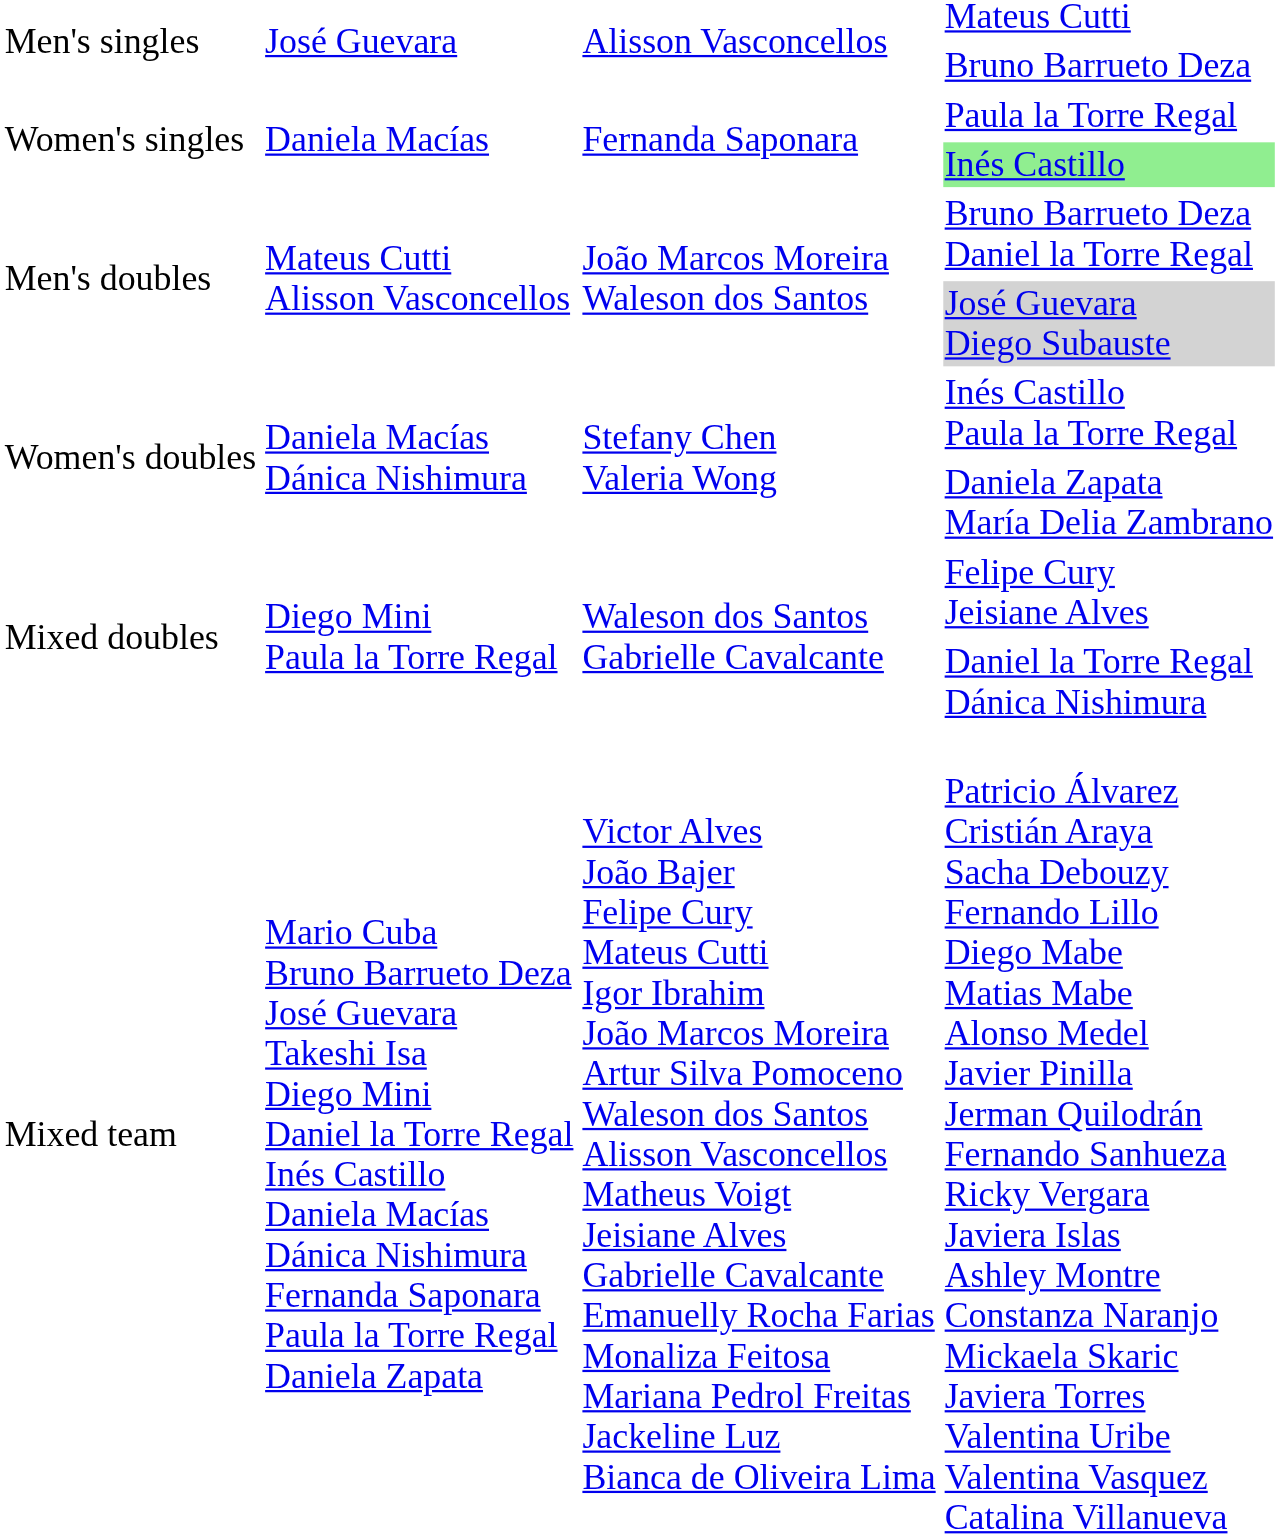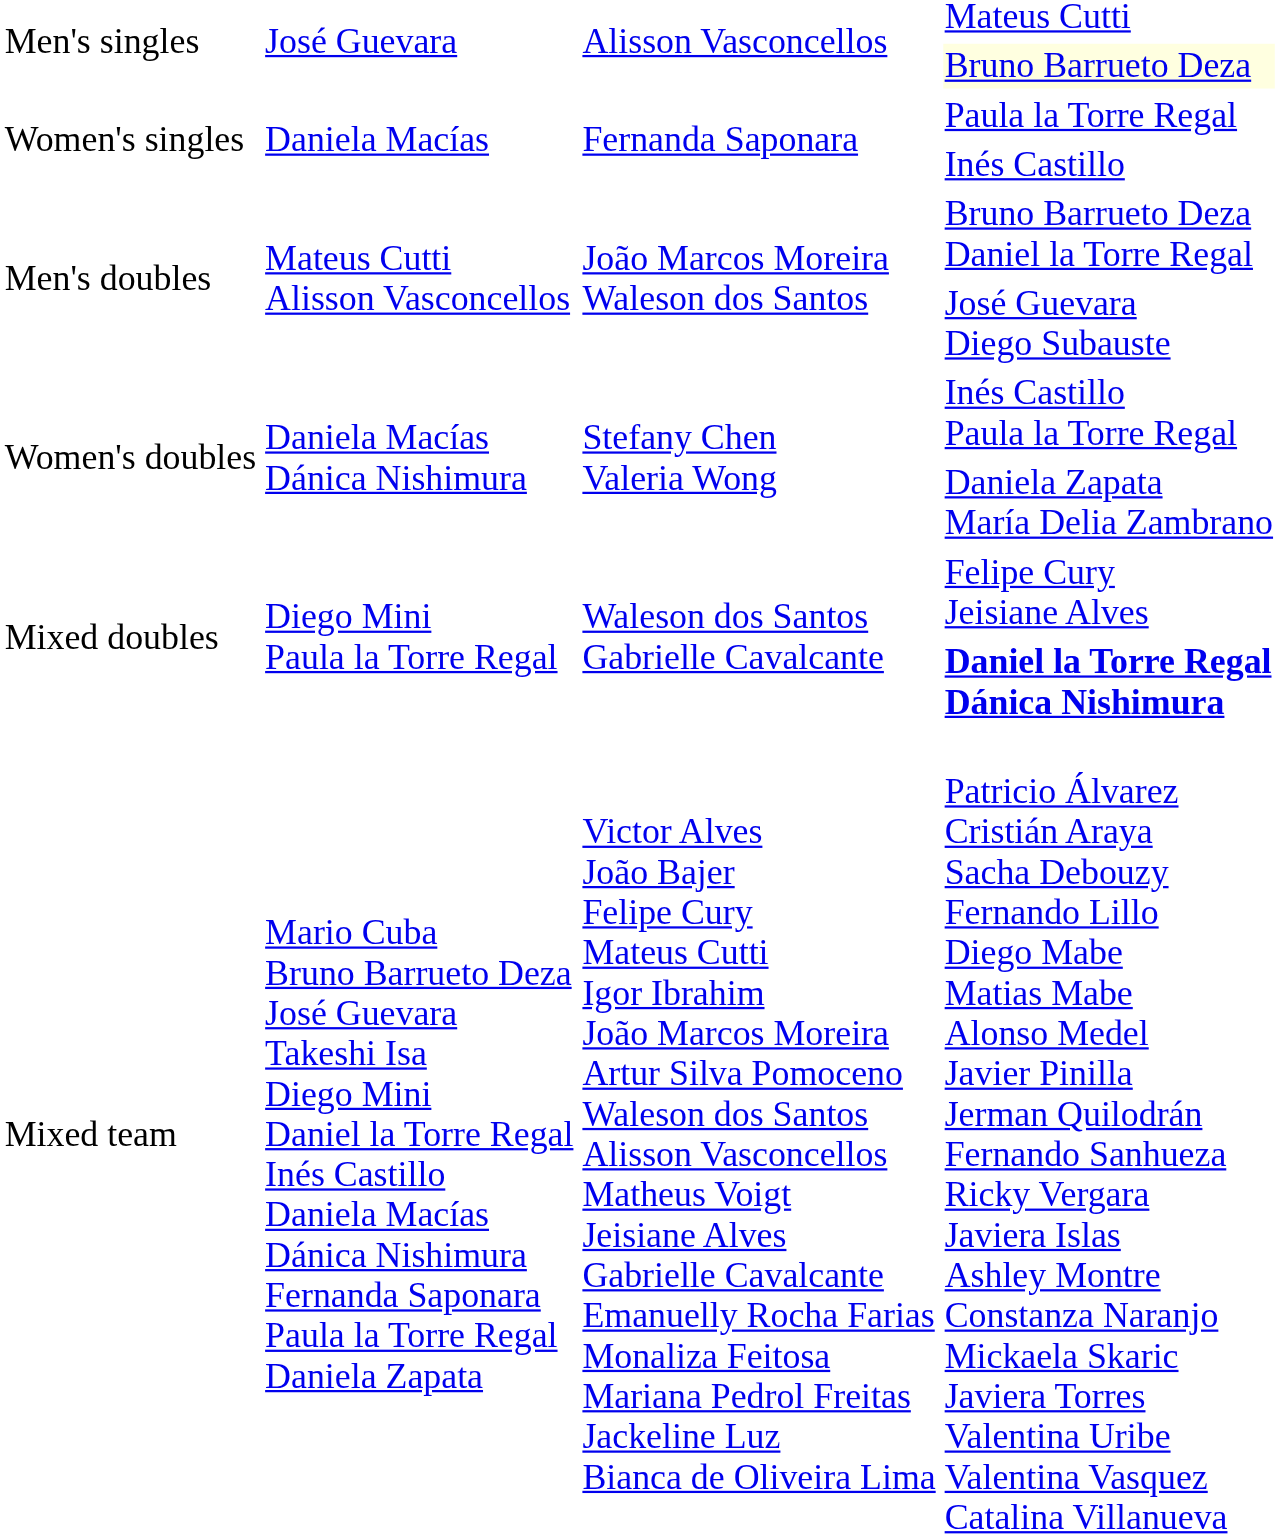(1098, 65) no background -> (1098, 65) lightyellow background
(1035, 164) lightgreen background -> (1035, 164) no background
(1058, 323) lightgrey background -> (1058, 323) no background
(1099, 681) normal -> (1108, 681) bold
